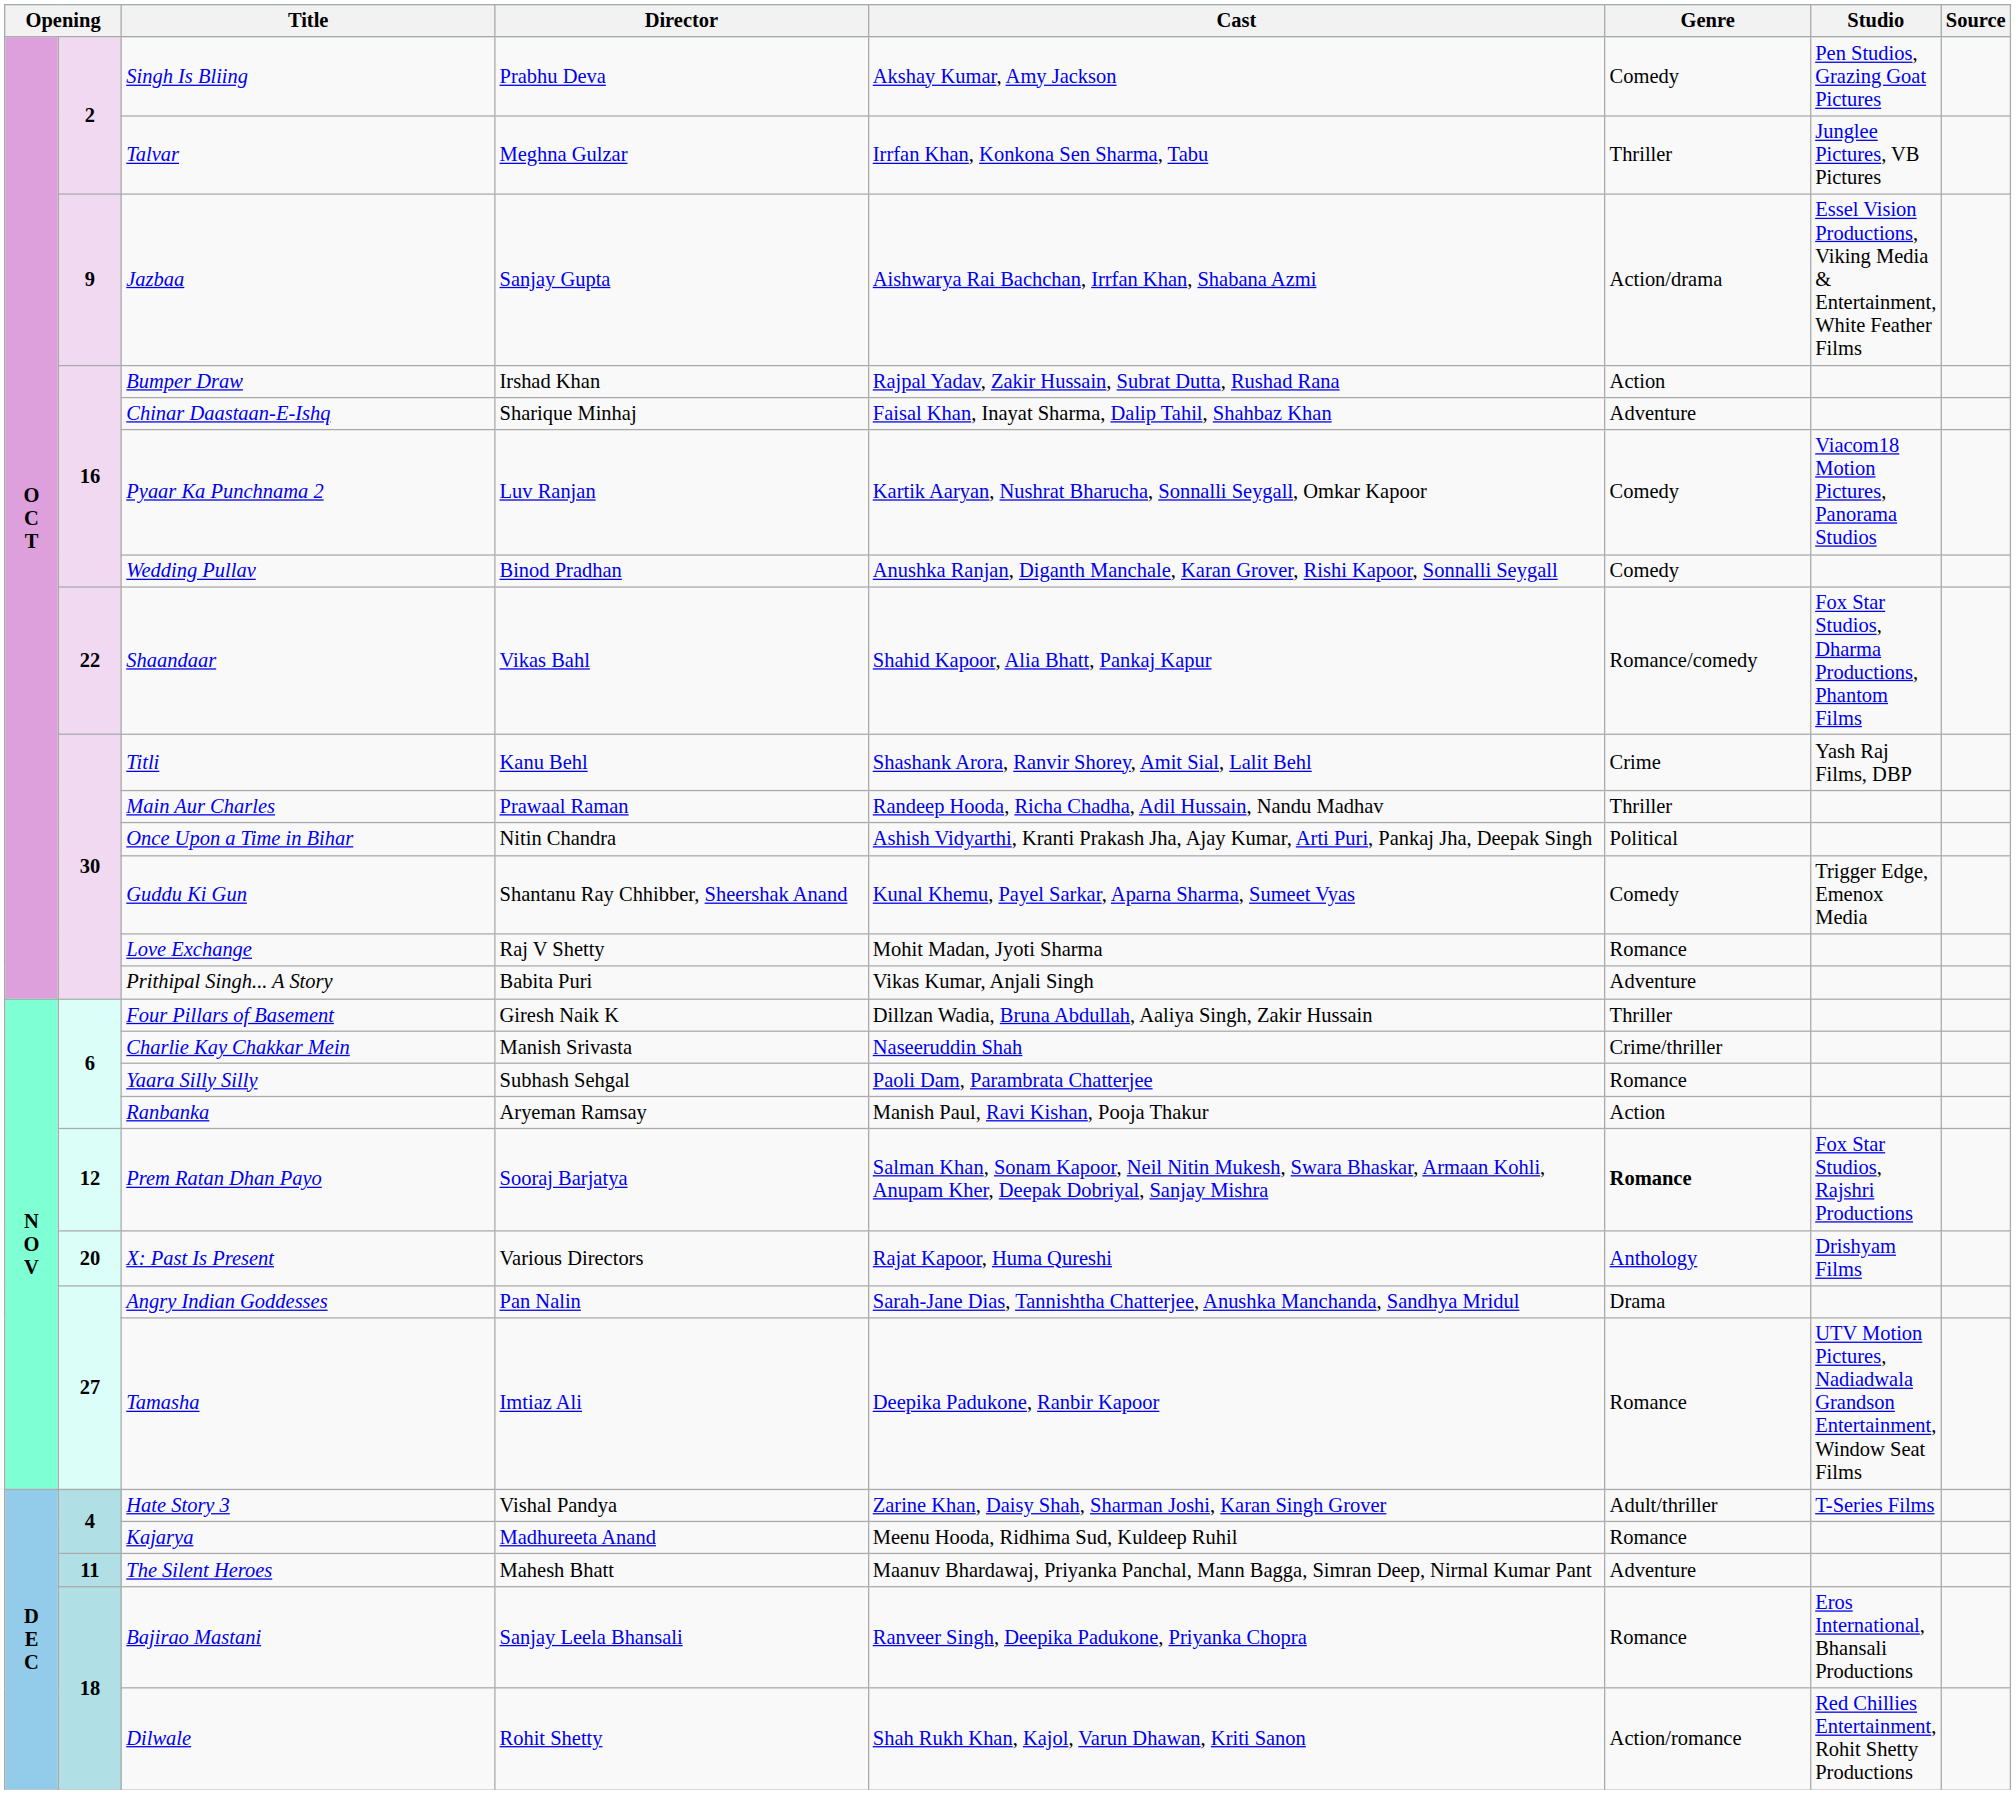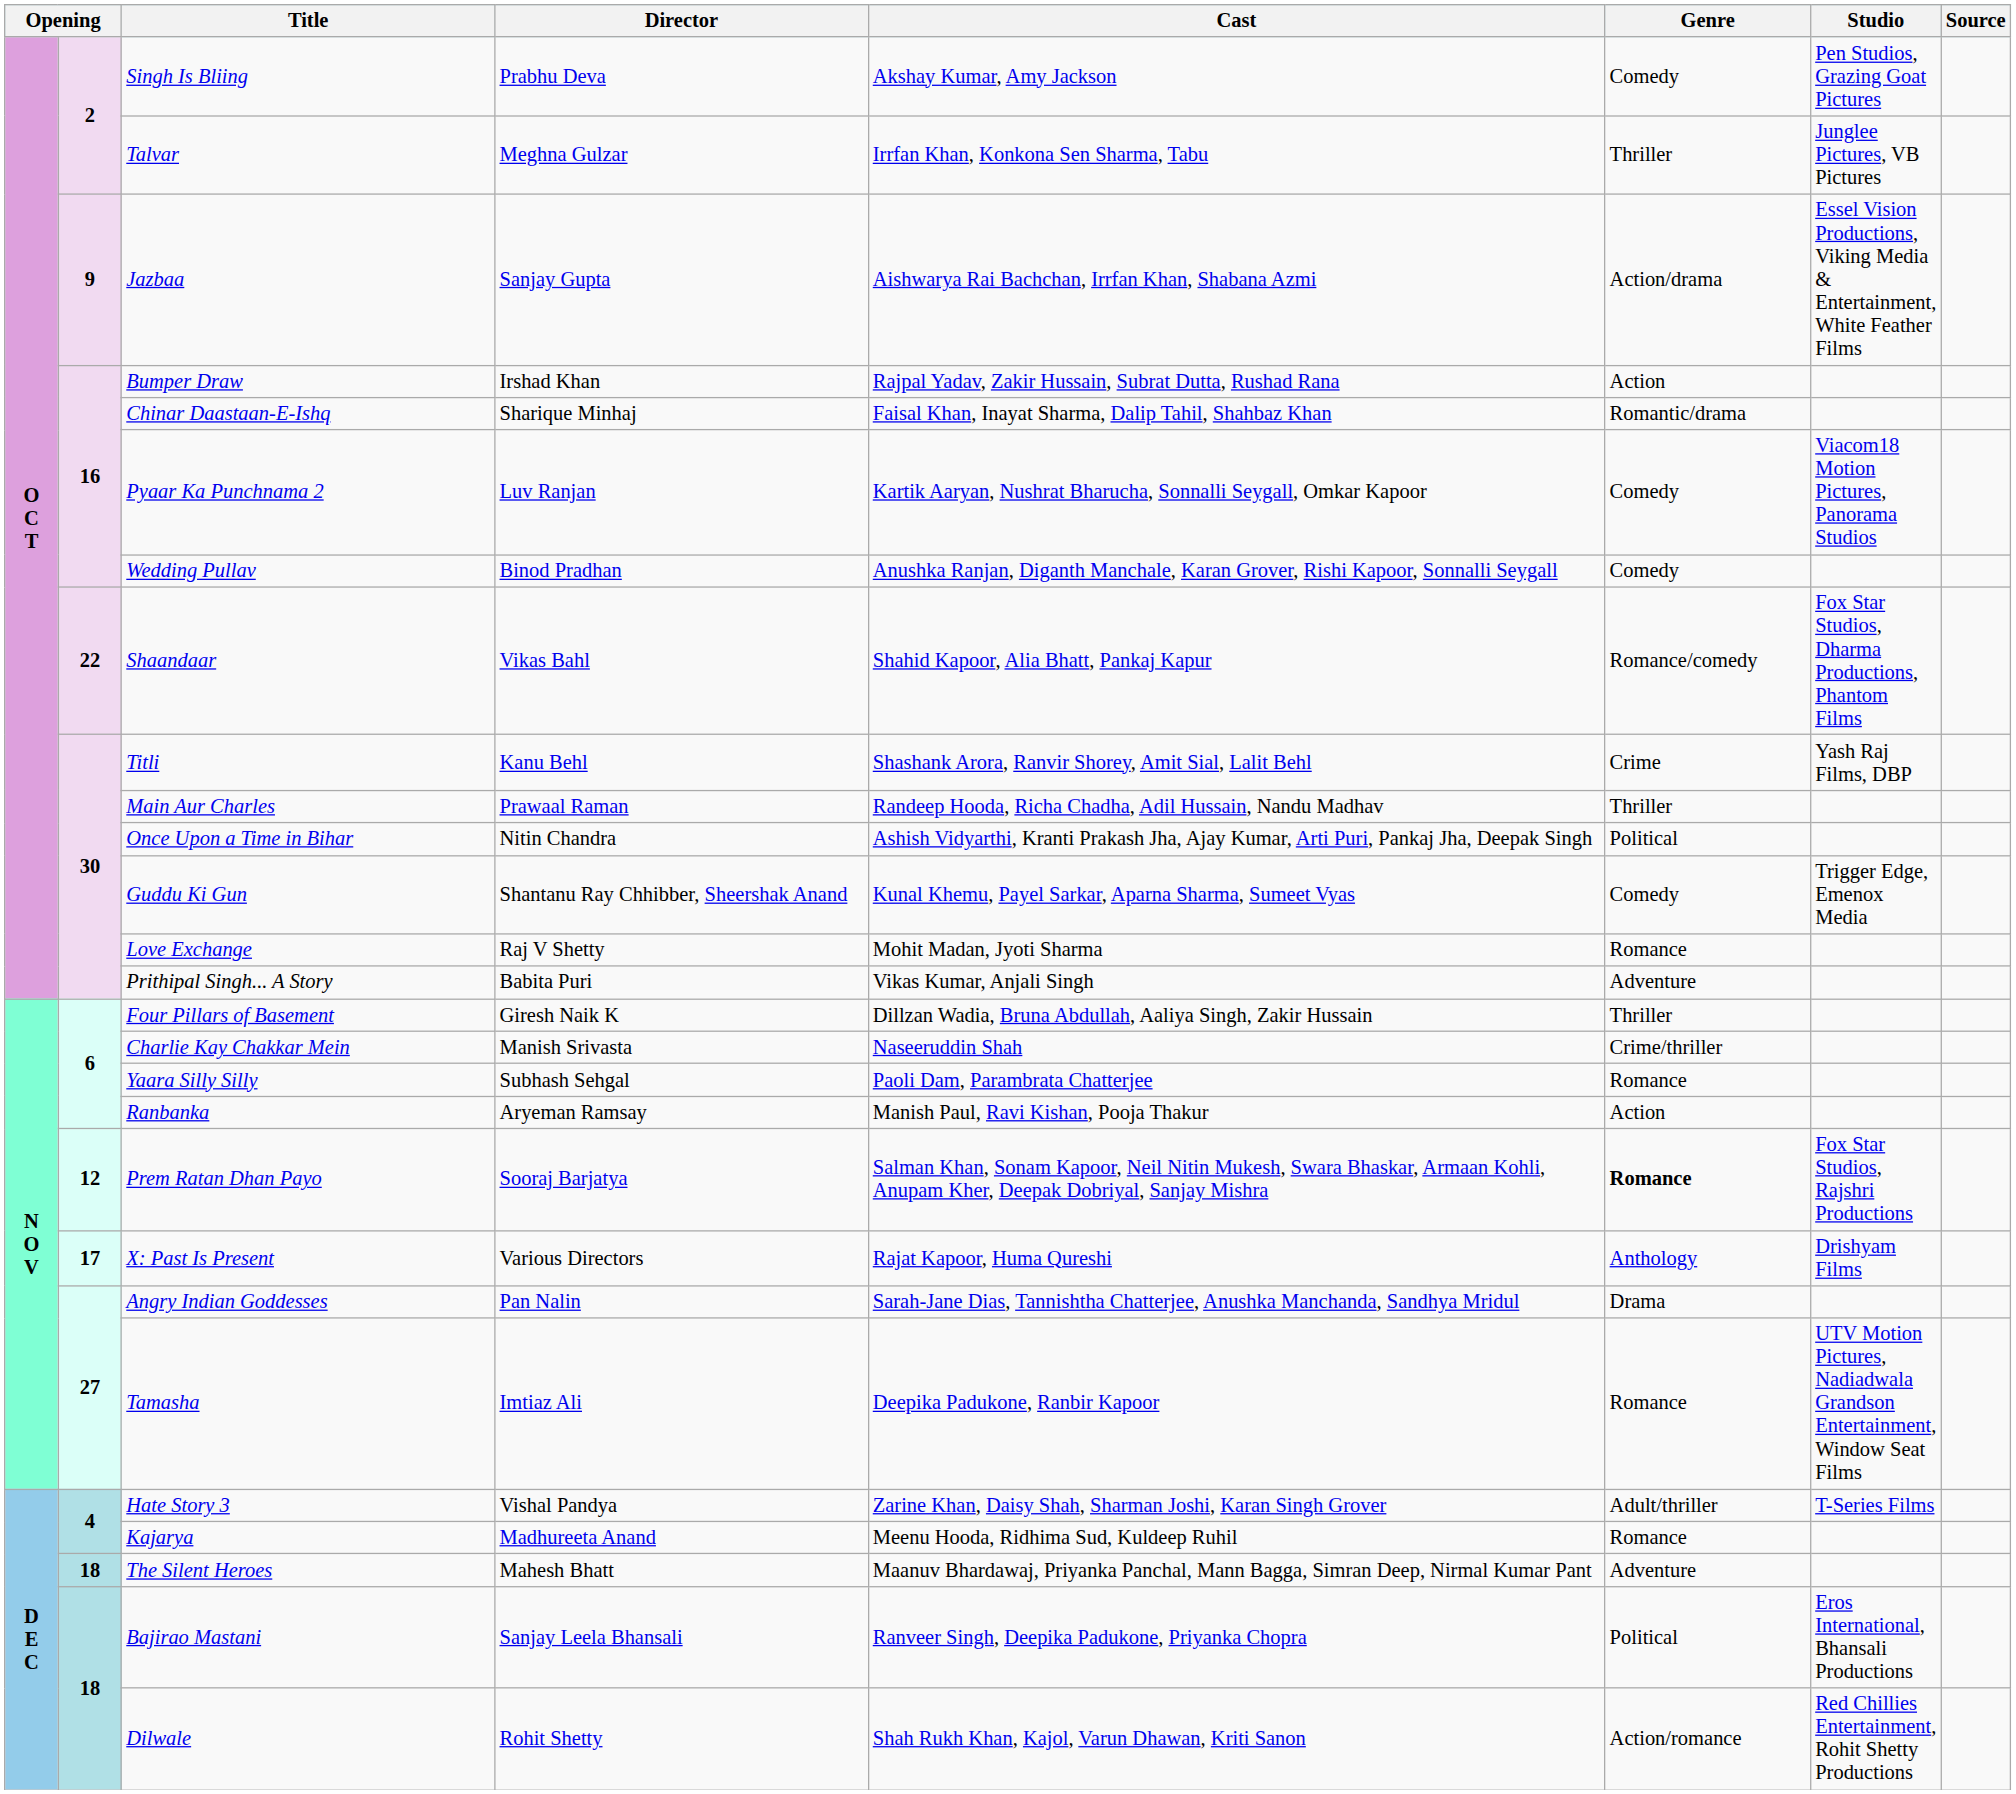(1653, 413) Adventure -> (1678, 413) Romantic/drama
(90, 1257) 20 -> (90, 1257) 17
(90, 1570) 11 -> (90, 1570) 18
(1648, 1637) Romance -> (1644, 1637) Political
